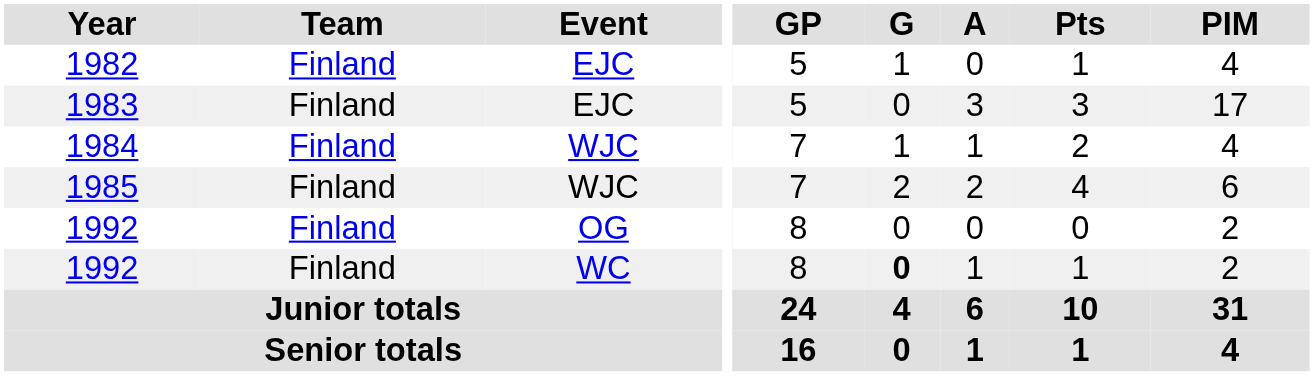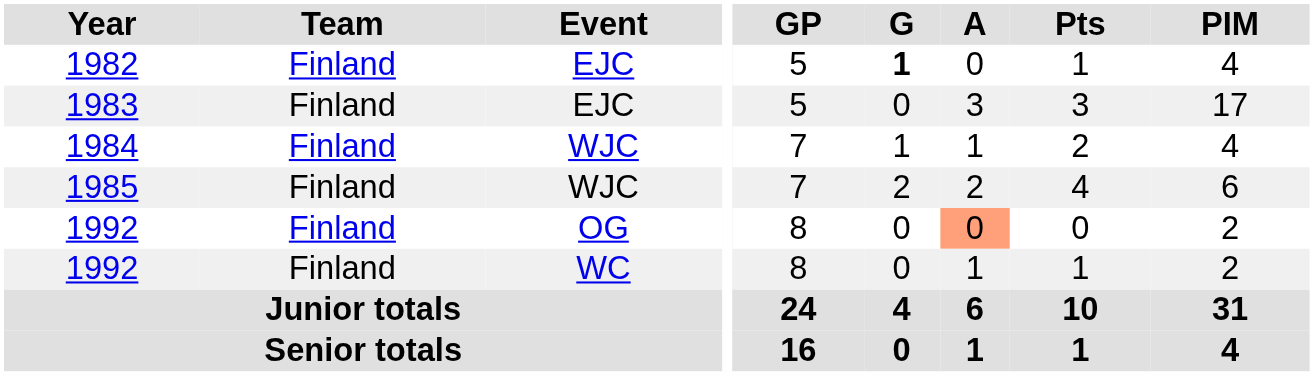(902, 64) normal -> (902, 64) bold
(975, 227) no background -> (975, 227) lightsalmon background
(902, 268) bold -> (902, 268) normal
